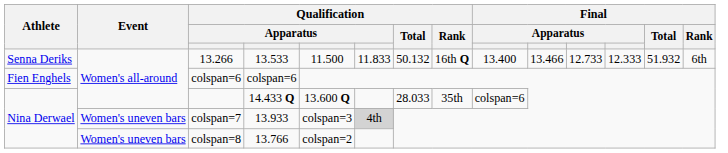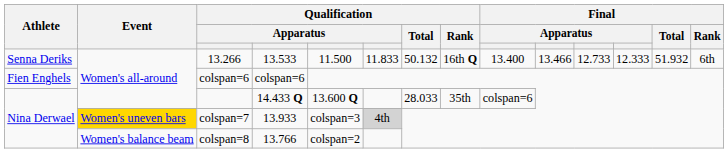(133, 118) no background -> (133, 118) gold background
(133, 138) Women's uneven bars -> (137, 138) Women's balance beam
